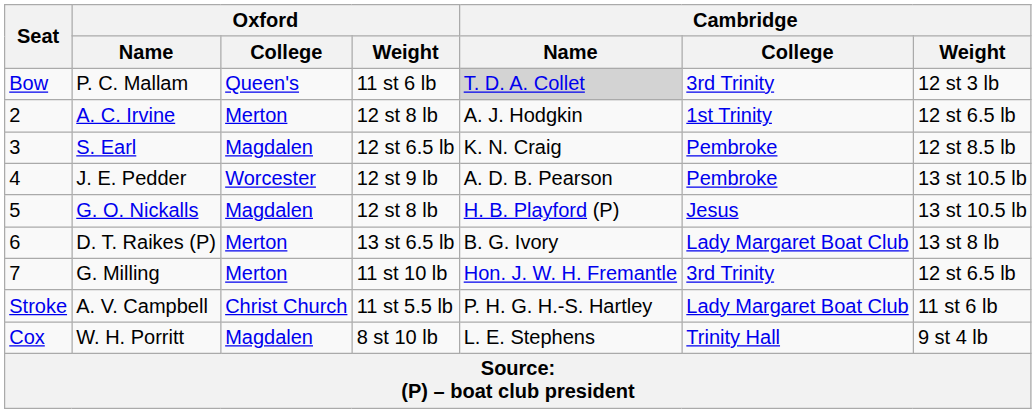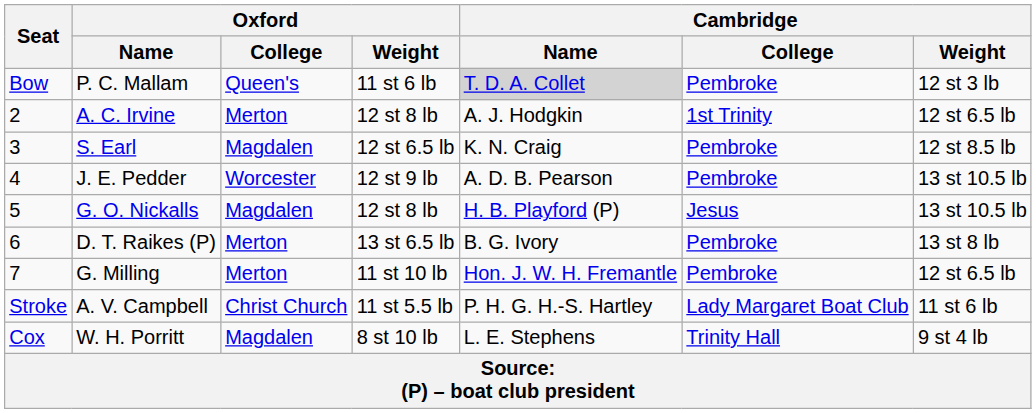(730, 83) 3rd Trinity -> (732, 83) Pembroke
(797, 242) Lady Margaret Boat Club -> (732, 242) Pembroke
(730, 274) 3rd Trinity -> (732, 274) Pembroke
